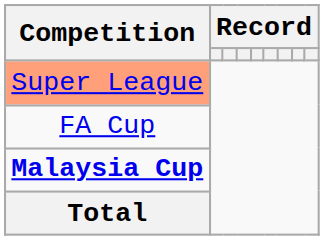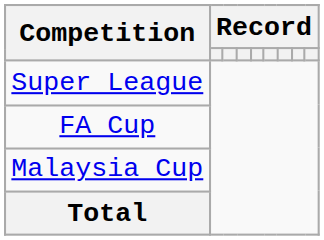(107, 83) lightsalmon background -> (107, 83) no background
(107, 170) bold -> (107, 170) normal
